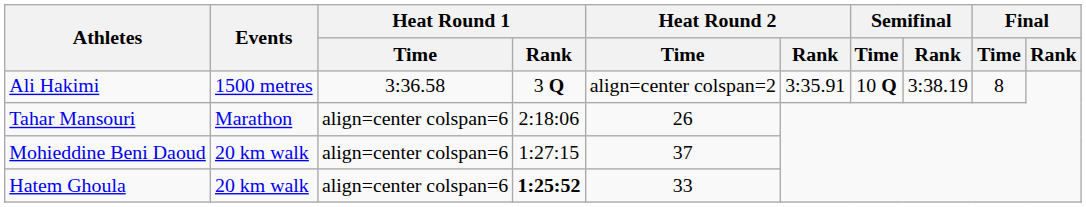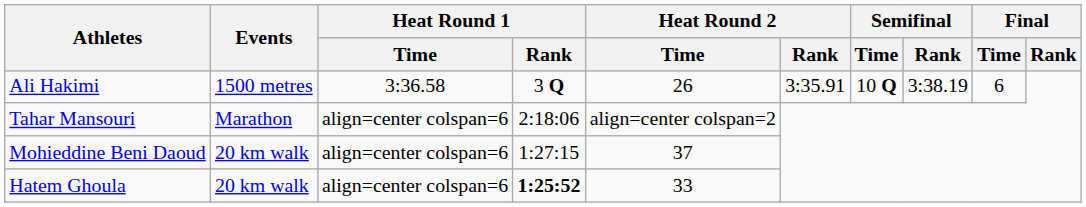(683, 86) align=center colspan=2 -> (683, 86) 26
(999, 86) 8 -> (999, 86) 6
(683, 119) 26 -> (683, 119) align=center colspan=2
